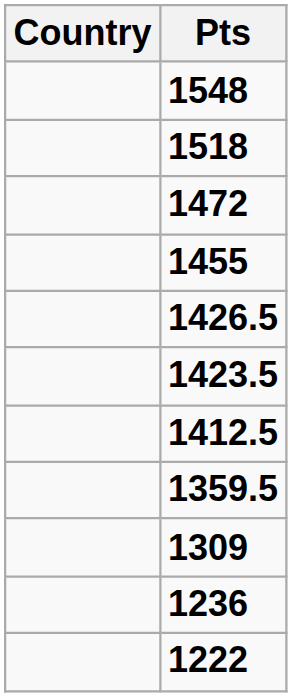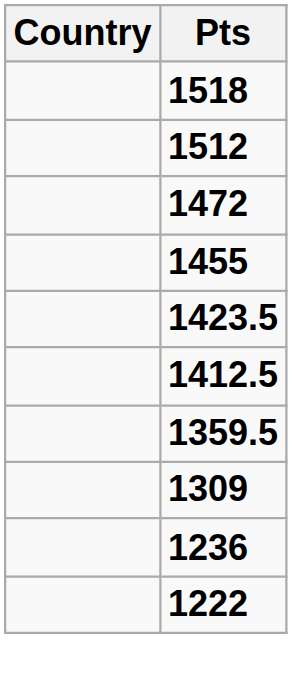- row: (208, 90)
+ row: (208, 147)
- row: (223, 318)
